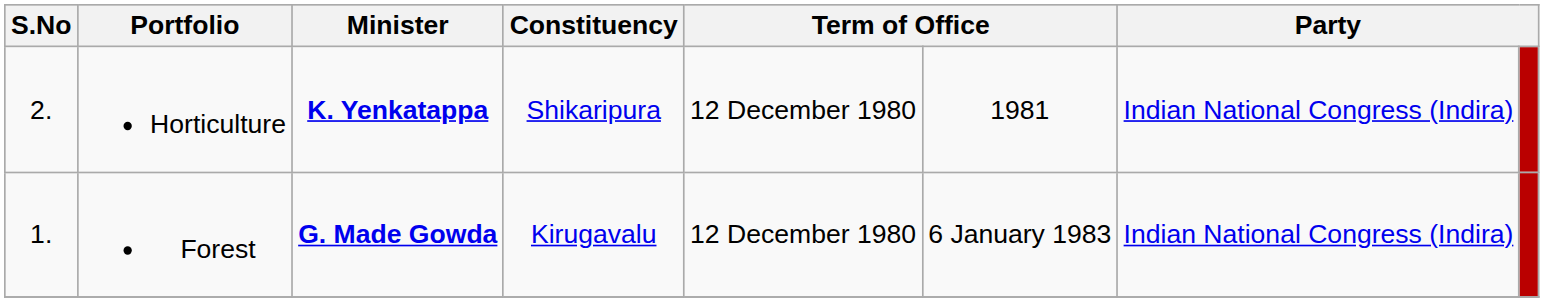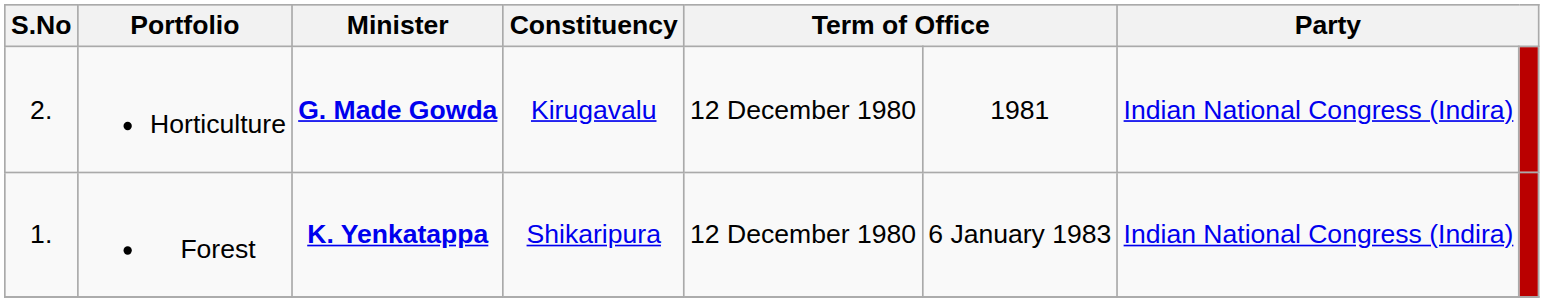(398, 109) K. Yenkatappa -> (398, 109) G. Made Gowda
(594, 109) Shikaripura -> (594, 109) Kirugavalu
(398, 234) G. Made Gowda -> (398, 234) K. Yenkatappa
(594, 234) Kirugavalu -> (594, 234) Shikaripura
